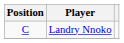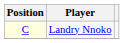(25, 30) no background -> (25, 30) lightyellow background
